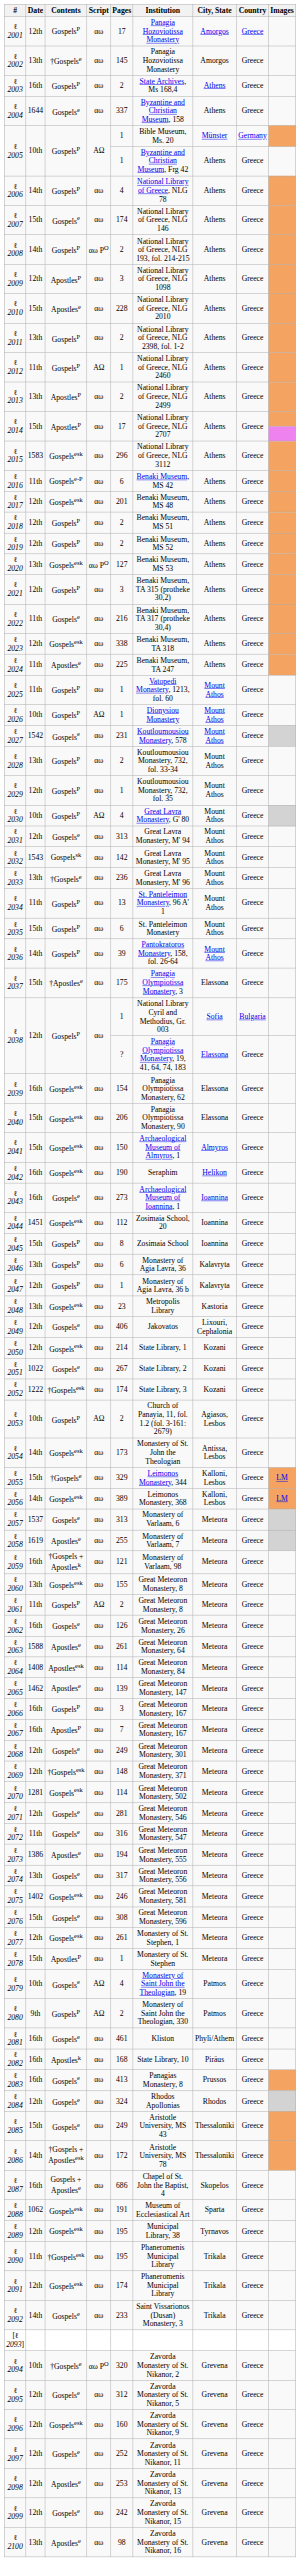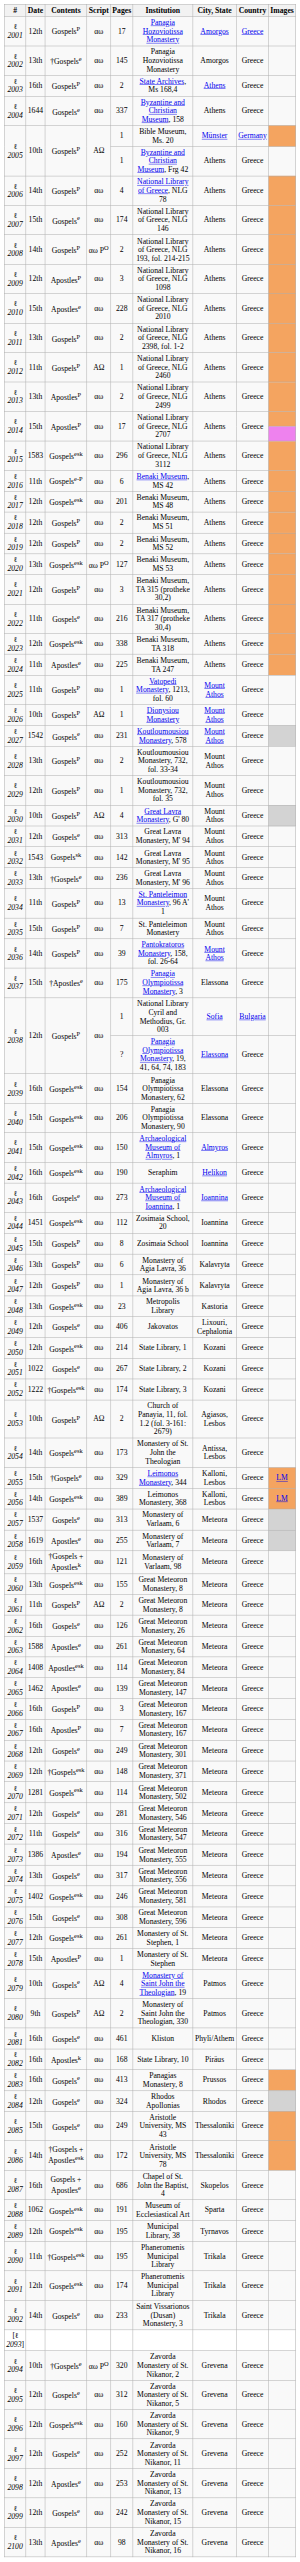(122, 928) 6 -> (122, 928) 7
